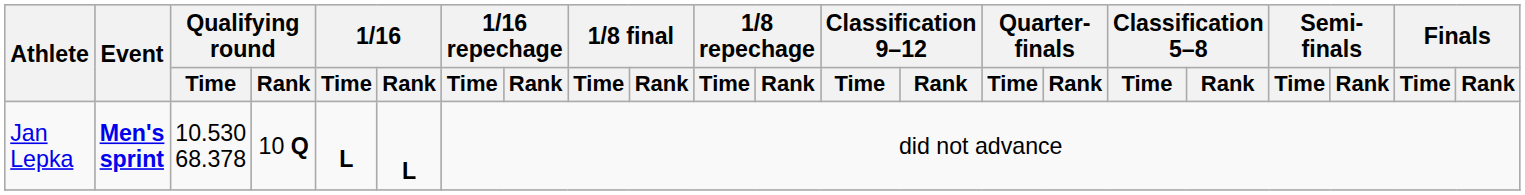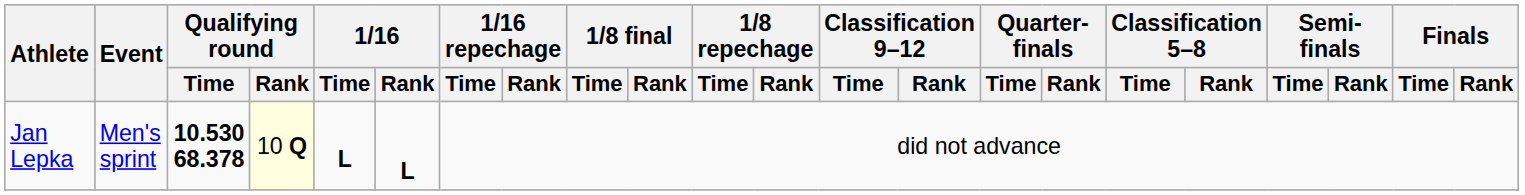(132, 146) bold -> (130, 146) normal
(211, 146) normal -> (209, 146) bold
(284, 146) no background -> (282, 146) lightyellow background
